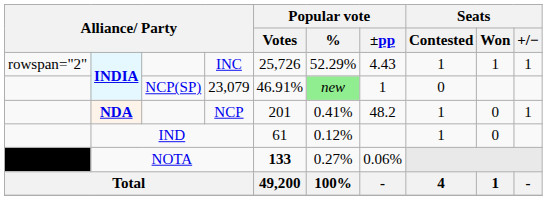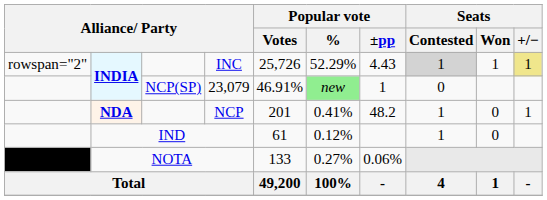(441, 64) no background -> (441, 64) lightgrey background
(528, 64) no background -> (528, 64) khaki background
(280, 159) bold -> (280, 159) normal
